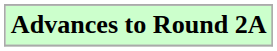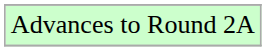(139, 25) bold -> (133, 25) normal
